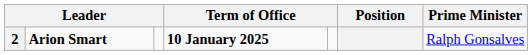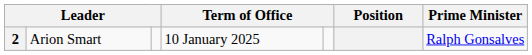(68, 38) bold -> (66, 38) normal
(218, 38) bold -> (212, 38) normal
